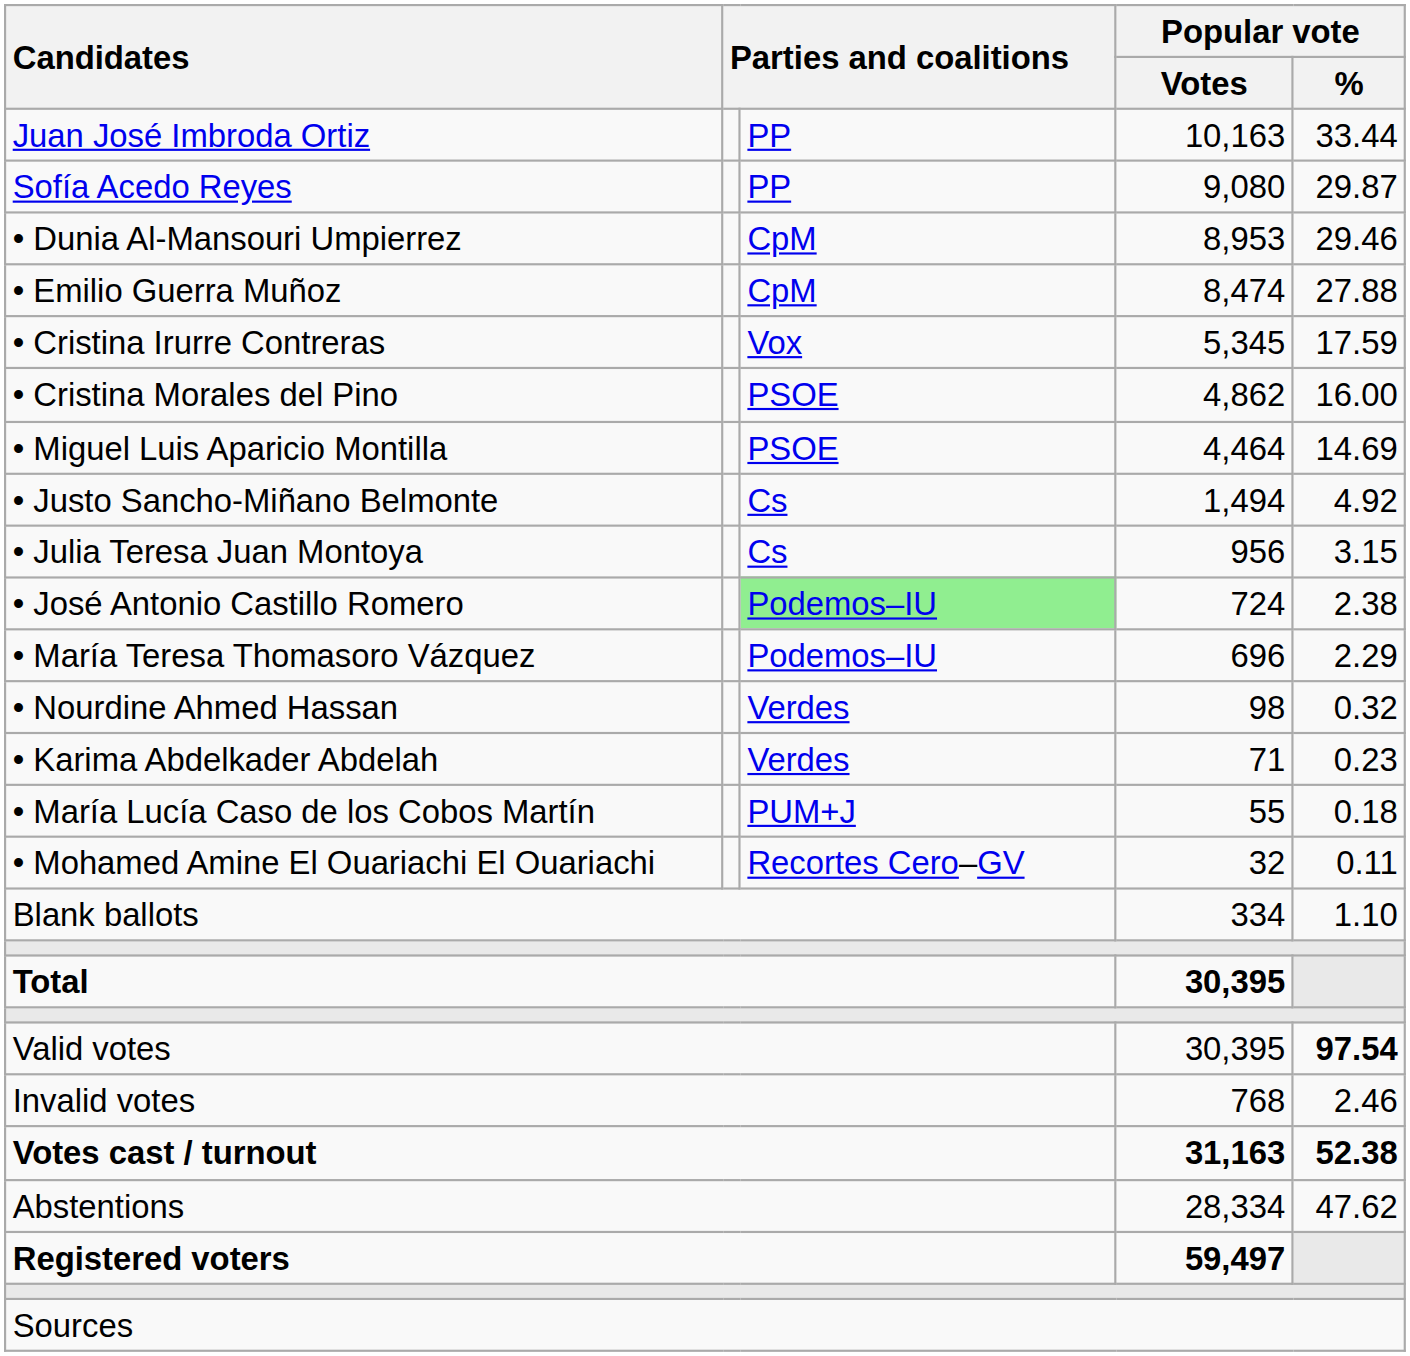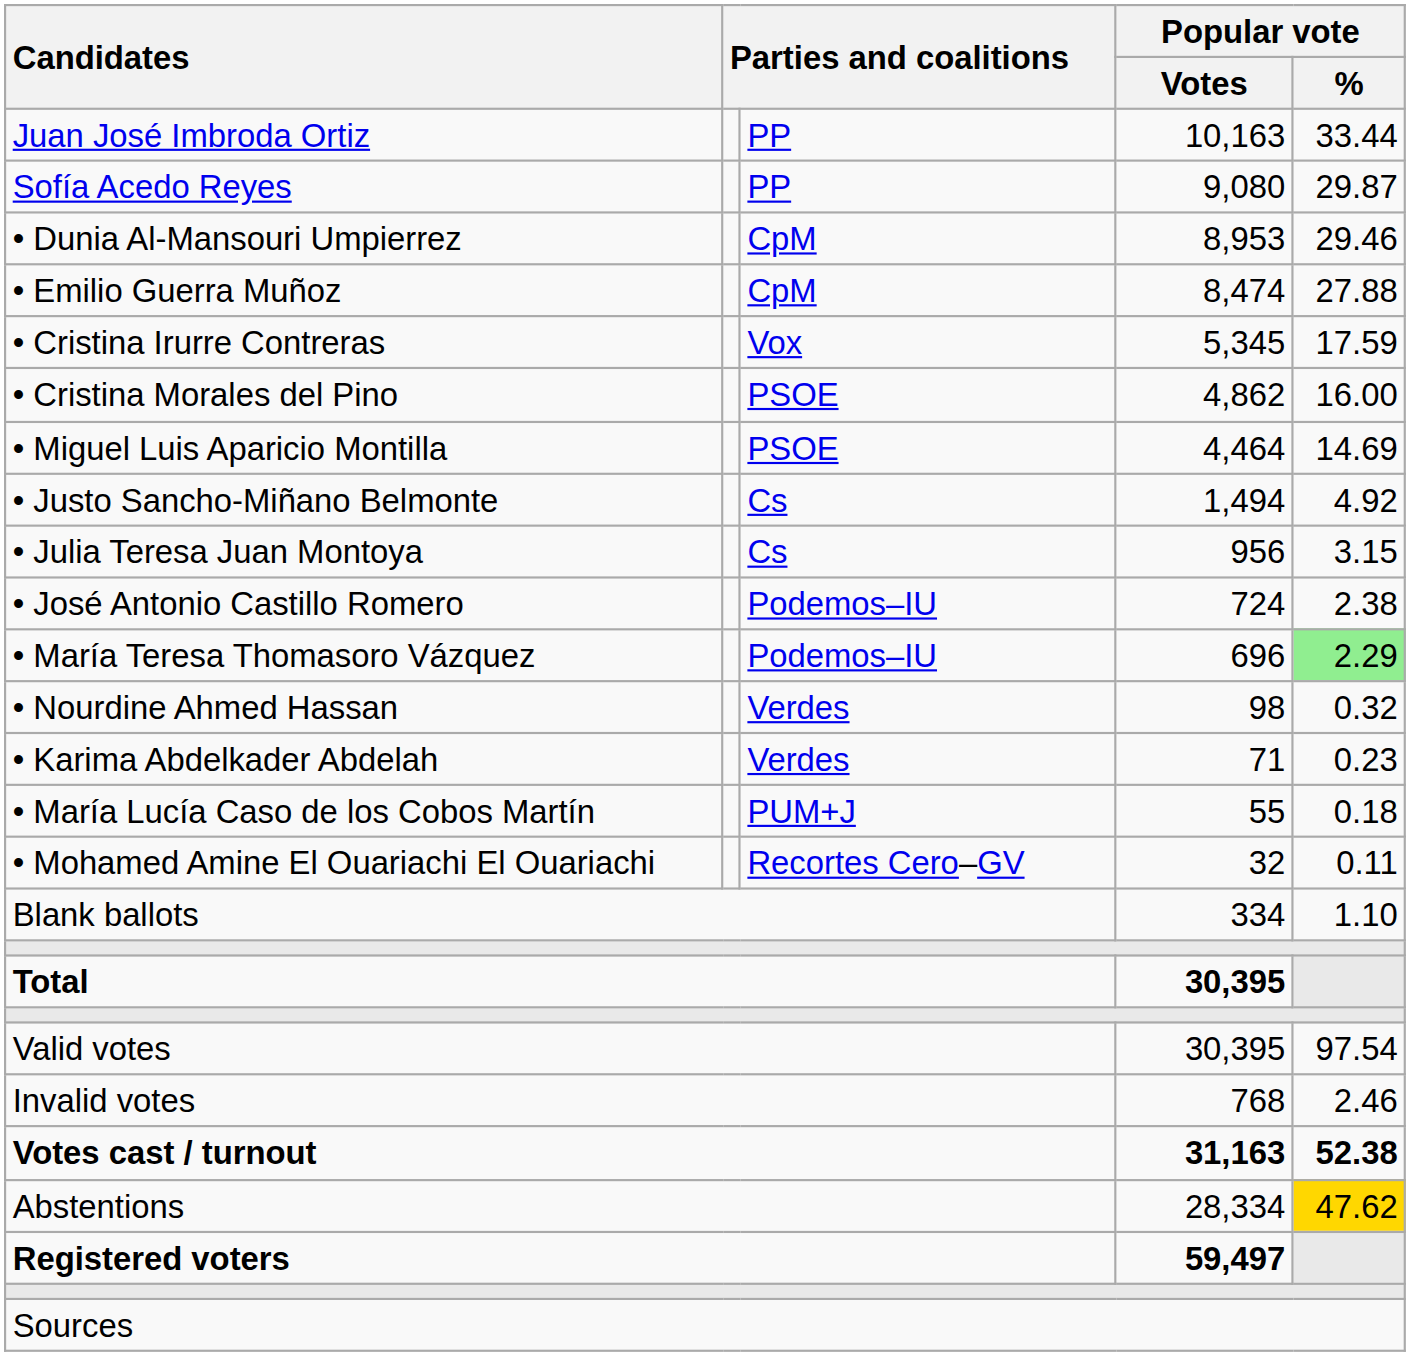(842, 603) lightgreen background -> (842, 603) no background
(1366, 655) no background -> (1366, 655) lightgreen background
(1357, 1049) bold -> (1357, 1049) normal
(1357, 1205) no background -> (1357, 1205) gold background
